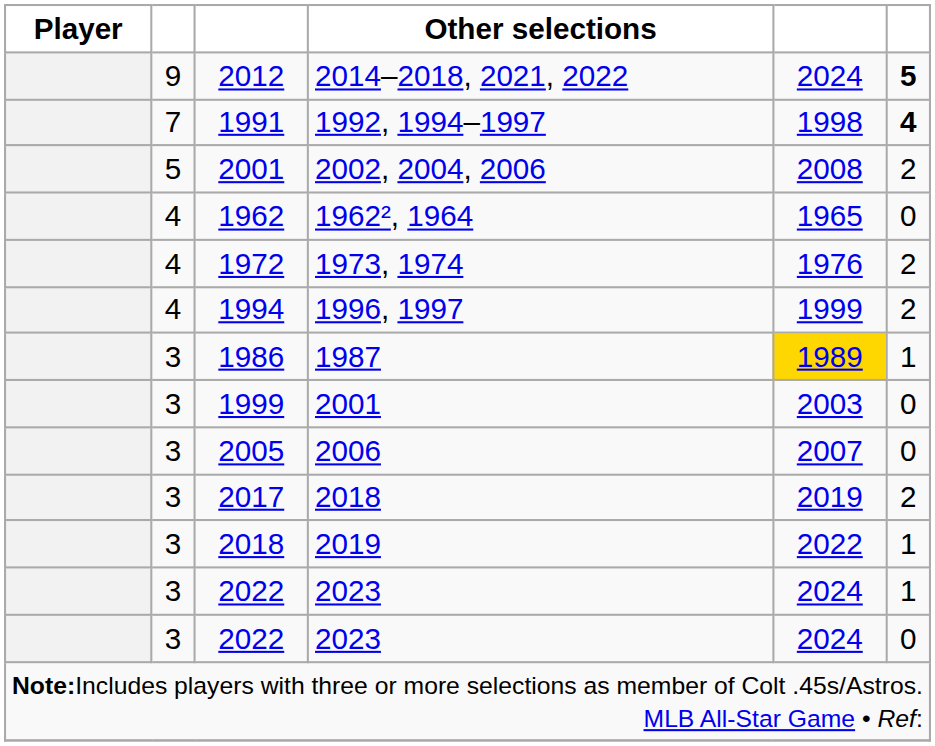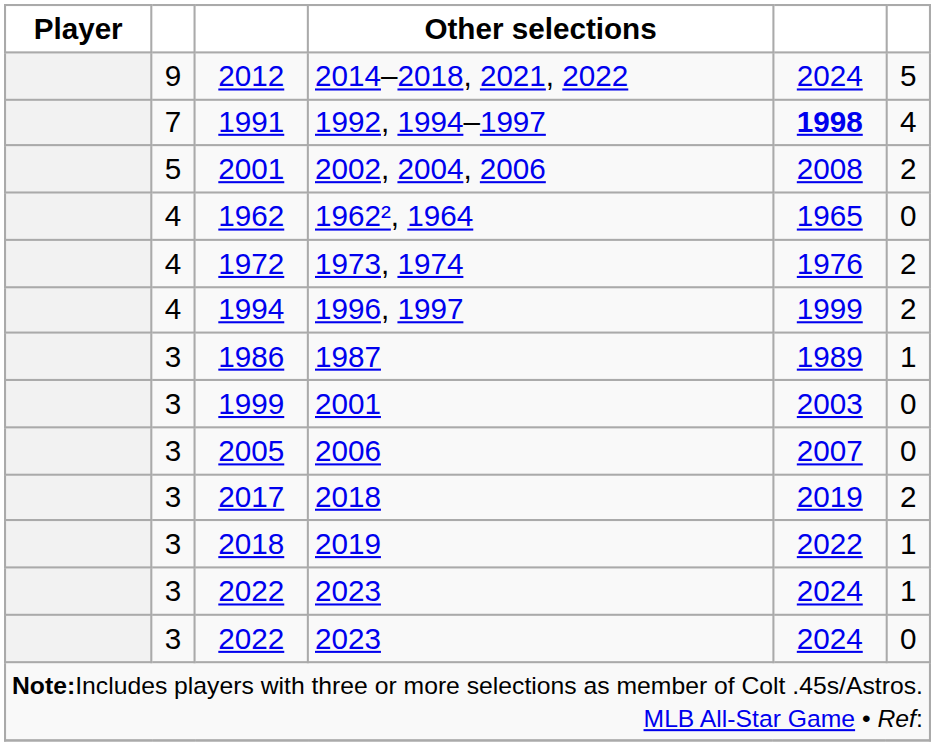(908, 76) bold -> (908, 76) normal
(830, 123) normal -> (830, 123) bold
(908, 123) bold -> (908, 123) normal
(830, 357) gold background -> (830, 357) no background
